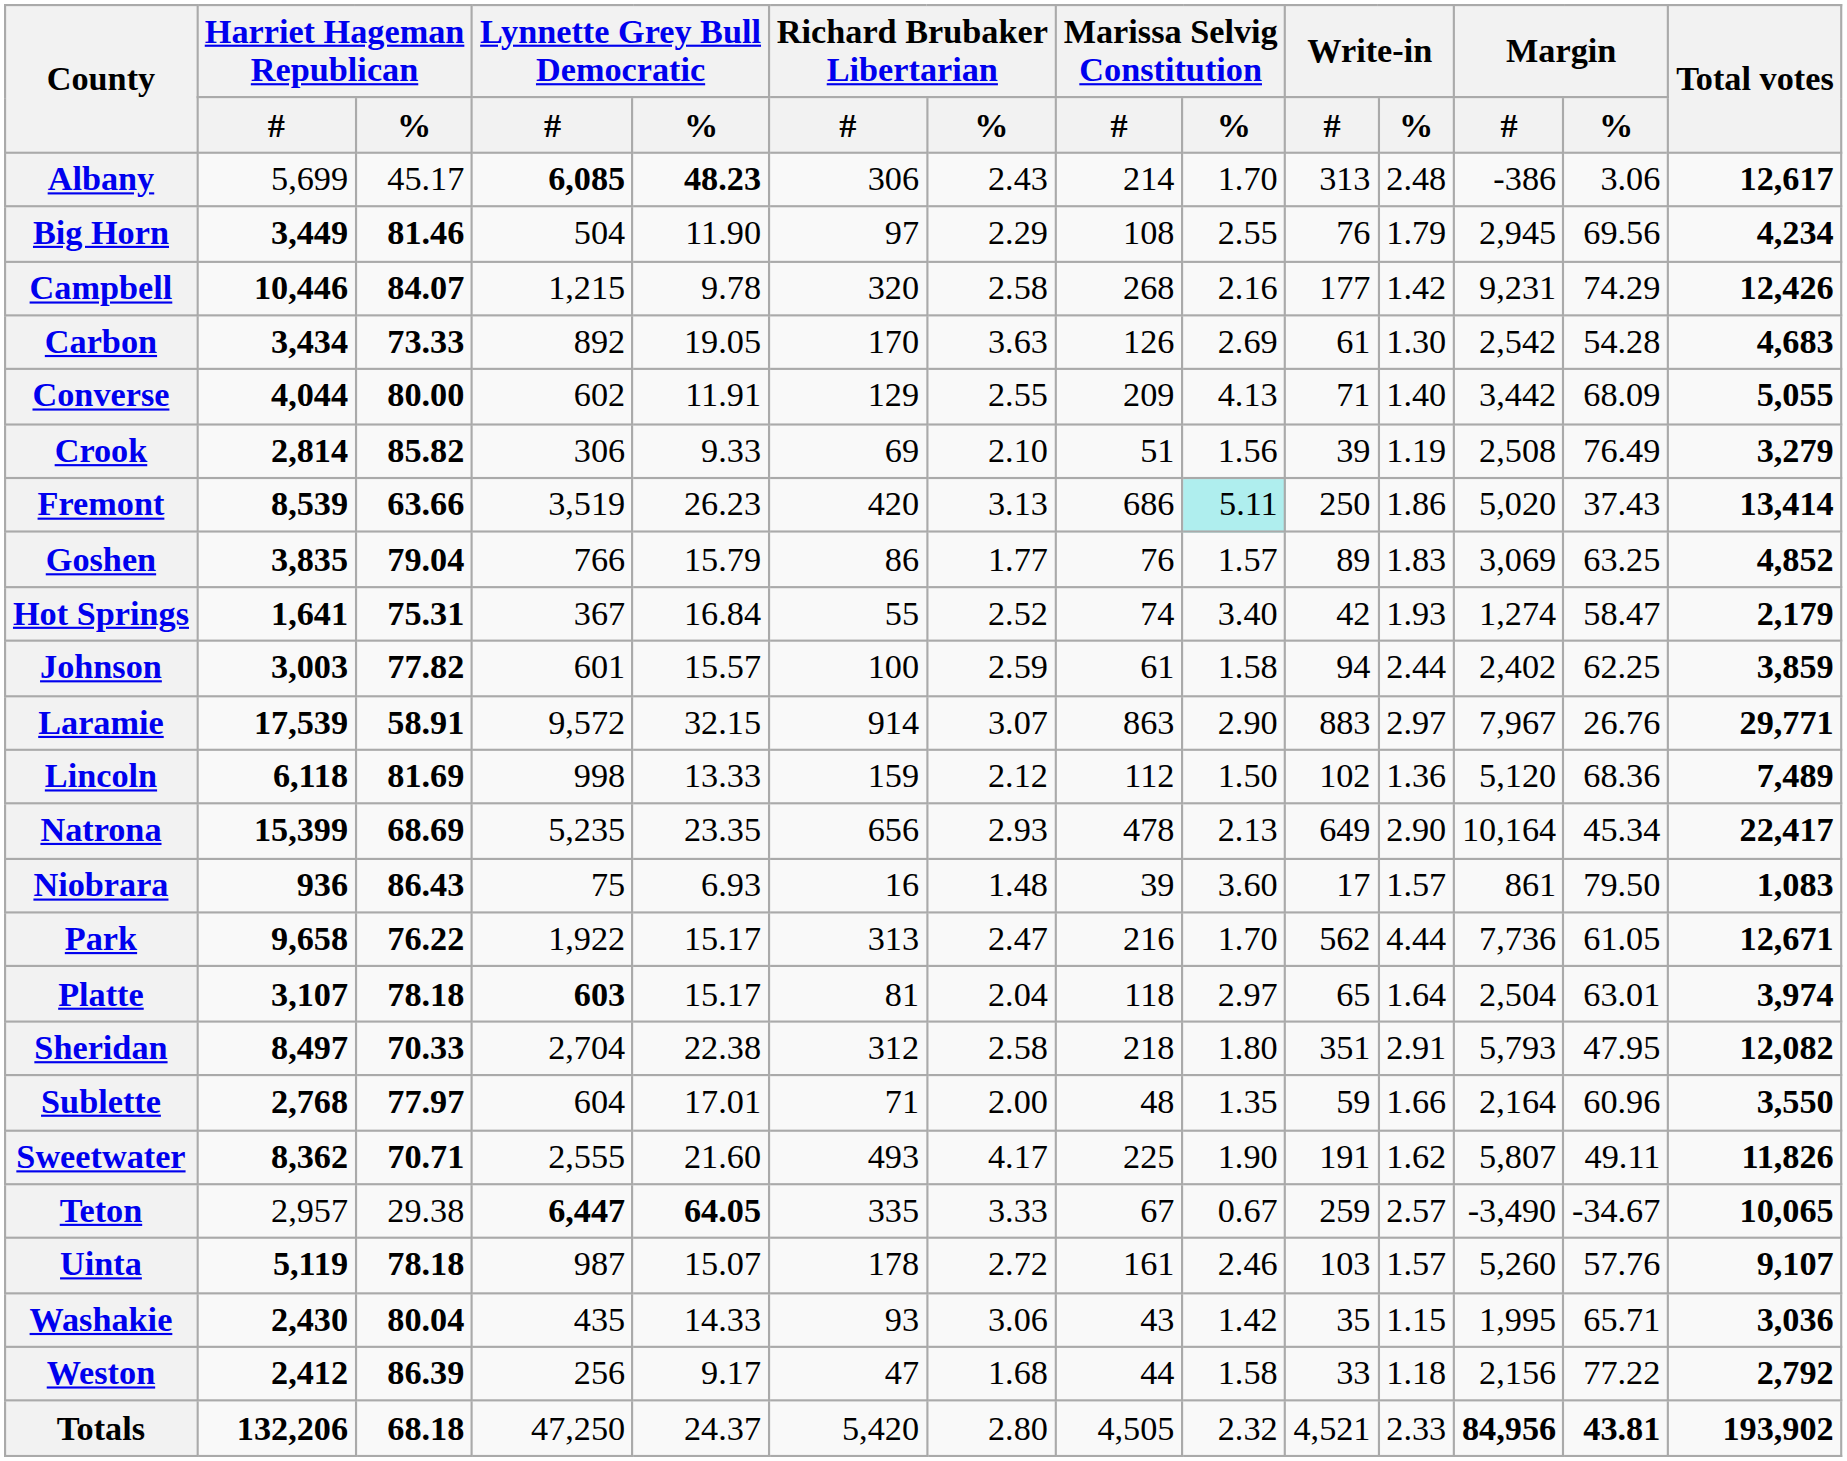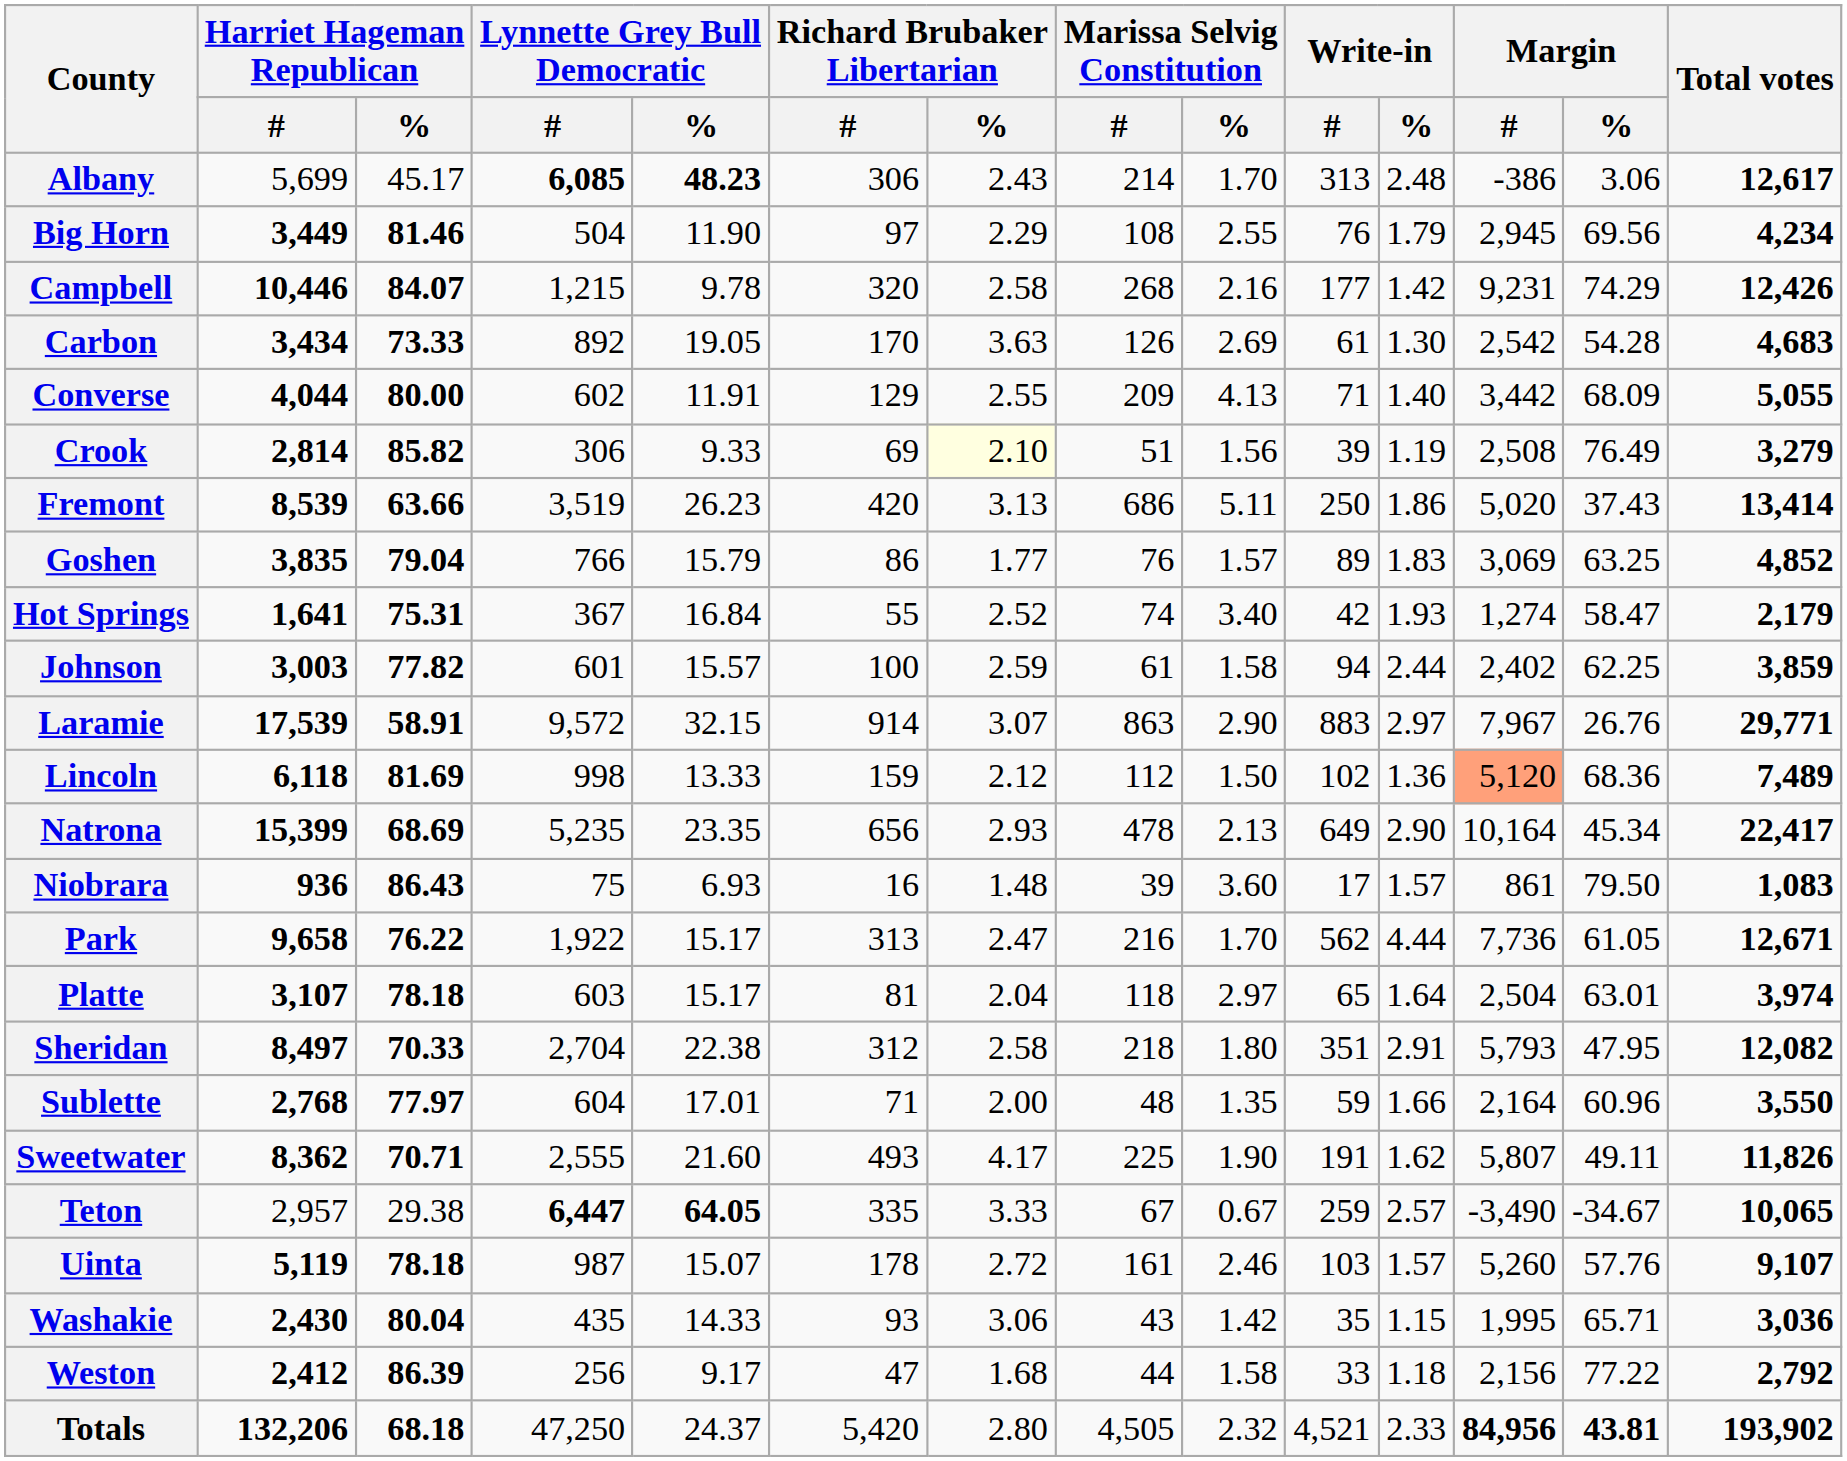(1018, 450) no background -> (1018, 450) lightyellow background
(1248, 504) paleturquoise background -> (1248, 504) no background
(1518, 776) no background -> (1518, 776) lightsalmon background
(600, 993) bold -> (600, 993) normal
